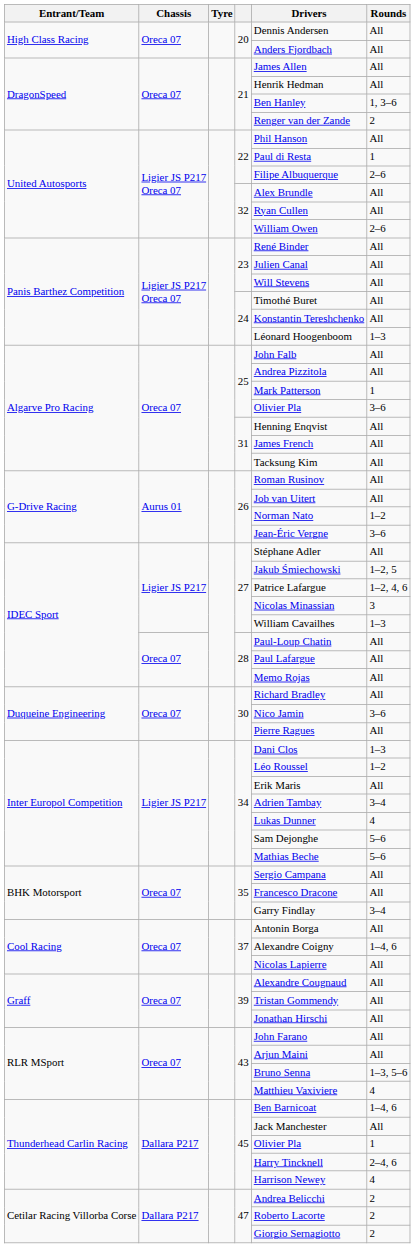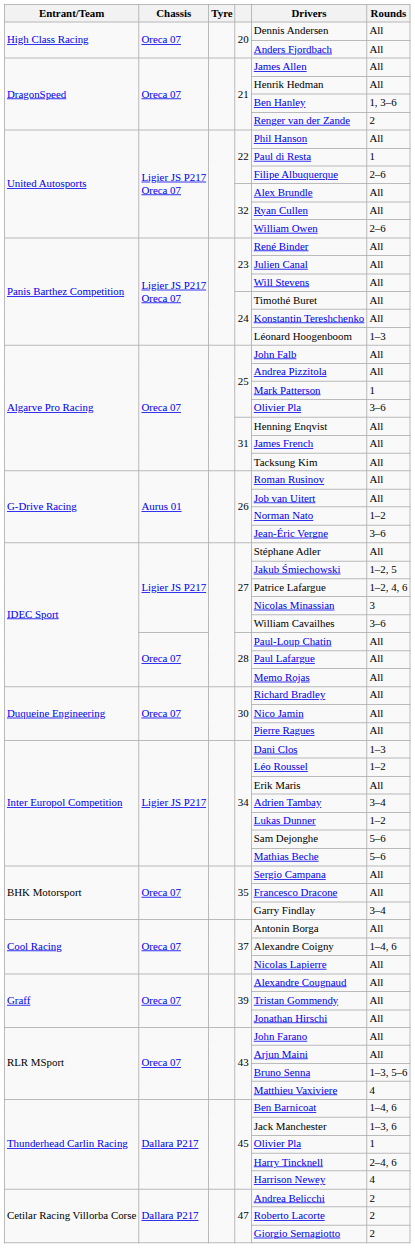(378, 623) 1–3 -> (378, 623) 3–6
(378, 713) 3–6 -> (376, 713) All
(372, 820) 4 -> (378, 820) 1–2
(376, 1125) All -> (383, 1125) 1–3, 6
